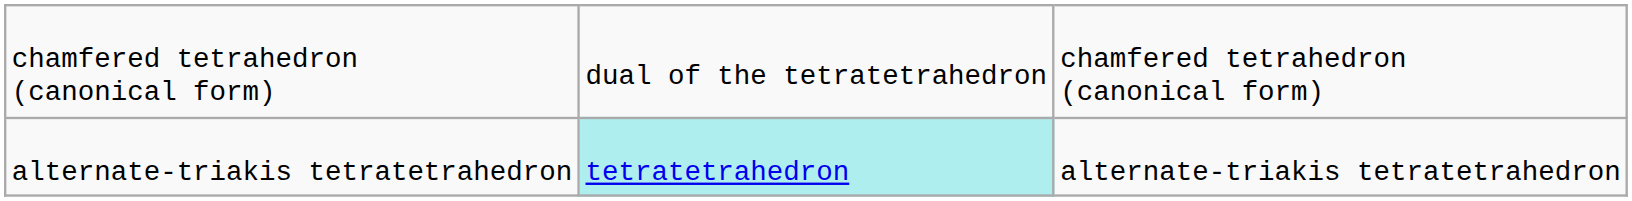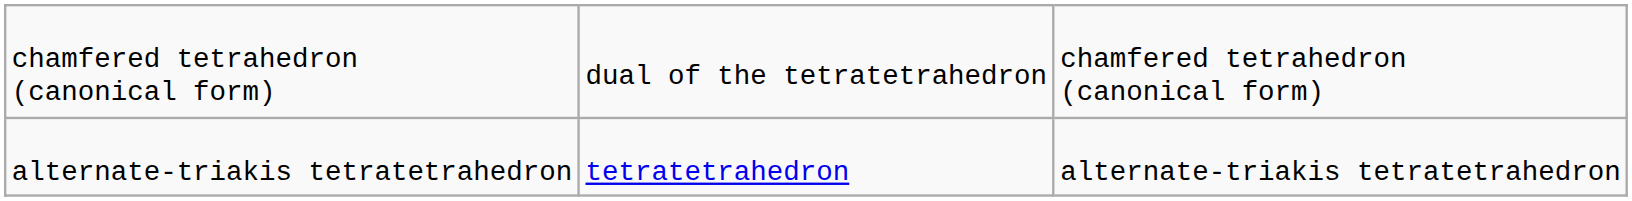(717, 173) paleturquoise background -> (717, 173) no background
